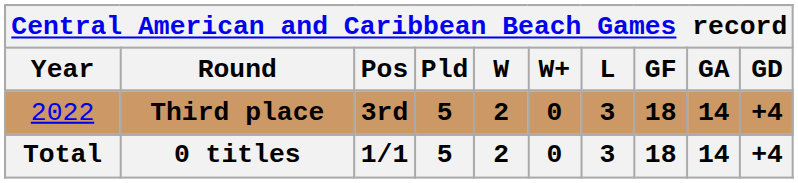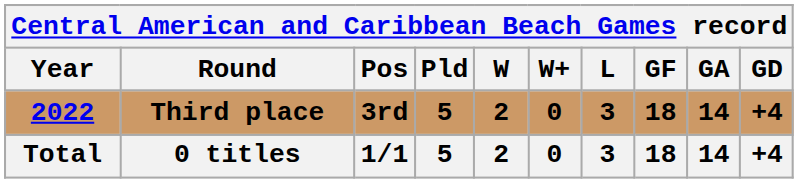(63, 113) normal -> (63, 113) bold
